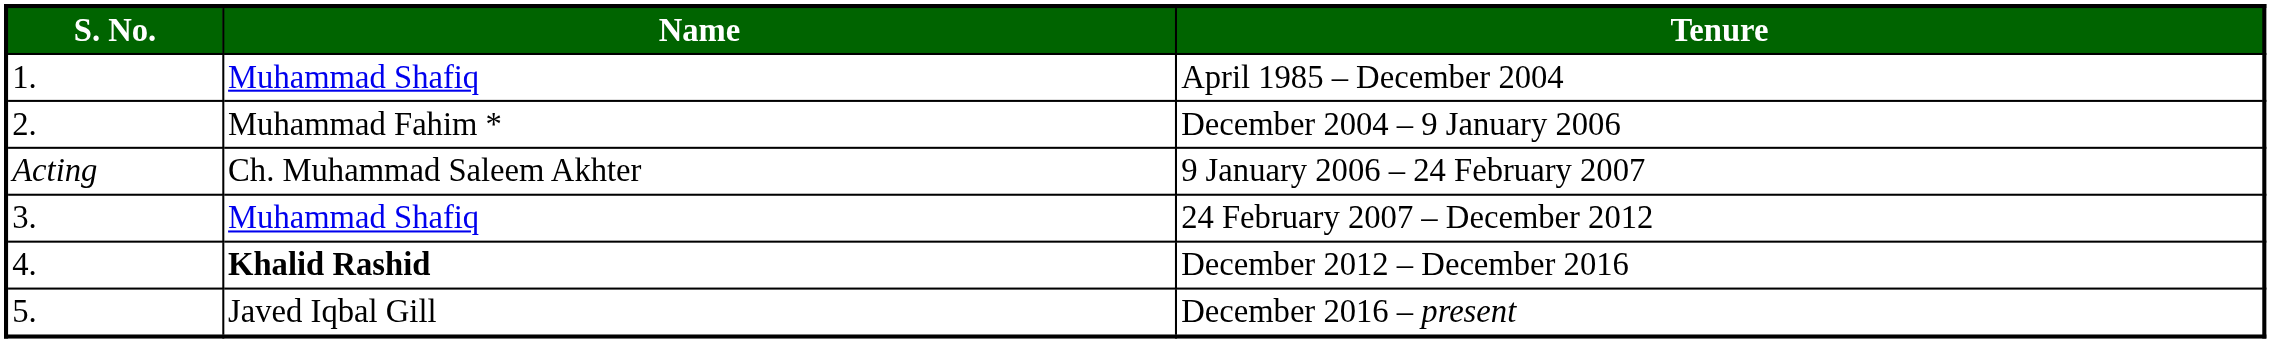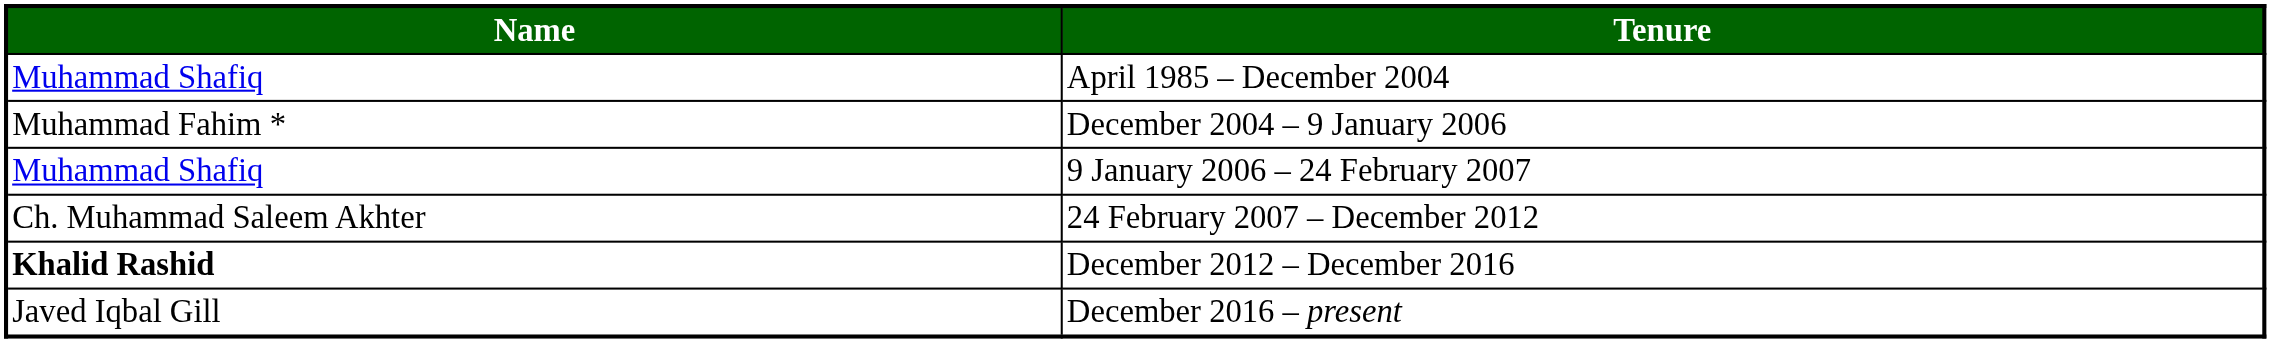- column: (115, 30)
(435, 170) Ch. Muhammad Saleem Akhter -> (138, 170) Muhammad Shafiq
(354, 217) Muhammad Shafiq -> (219, 217) Ch. Muhammad Saleem Akhter
